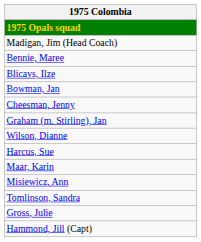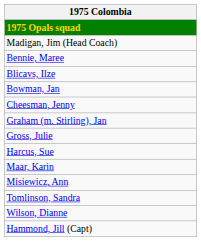(37, 136) Wilson, Dianne -> (30, 136) Gross, Julie
(30, 213) Gross, Julie -> (37, 213) Wilson, Dianne
